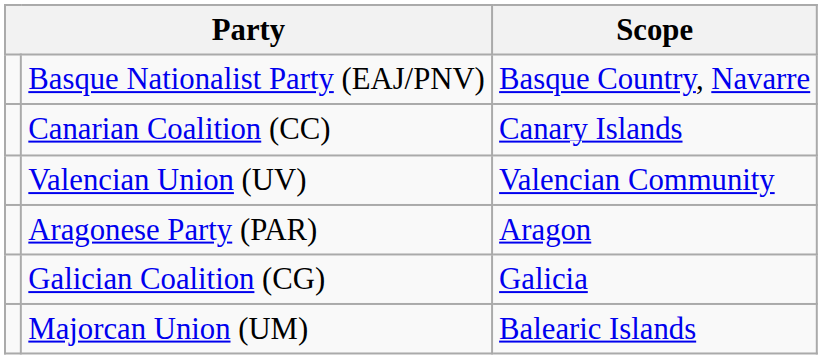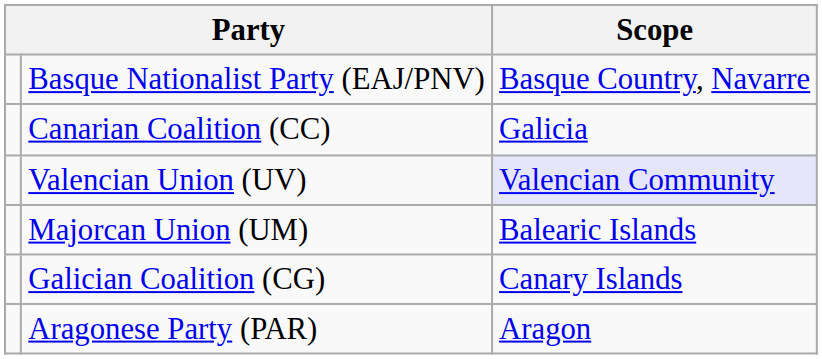(591, 128) Canary Islands -> (543, 128) Galicia
(637, 178) no background -> (637, 178) lavender background
rows swapped: (173, 228) <-> (168, 328)
(543, 278) Galicia -> (591, 278) Canary Islands
